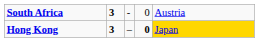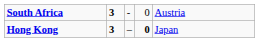(166, 29) gold background -> (166, 29) no background
